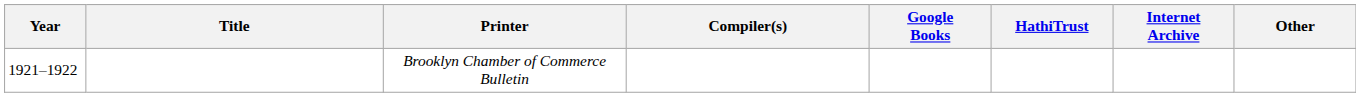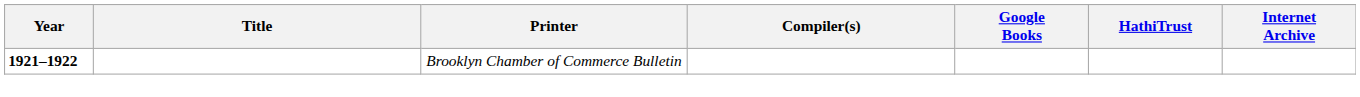- column: (1295, 26)
(43, 70) normal -> (43, 61) bold
